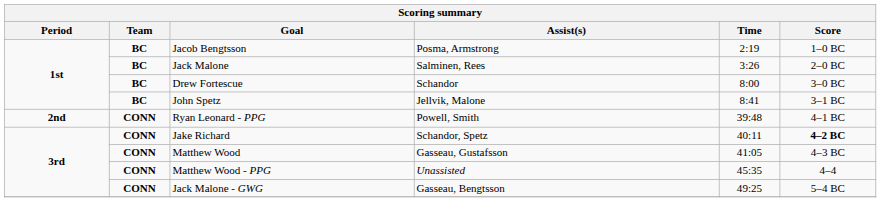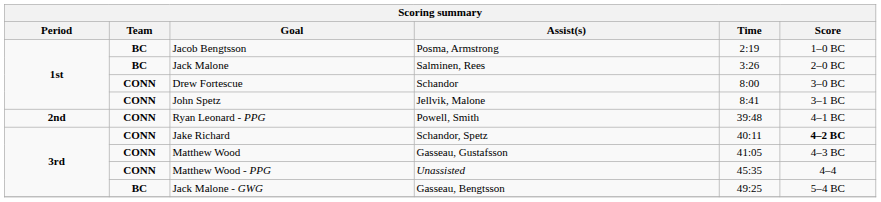(139, 83) BC -> (139, 83) CONN
(139, 100) BC -> (139, 100) CONN
(139, 188) CONN -> (139, 188) BC
